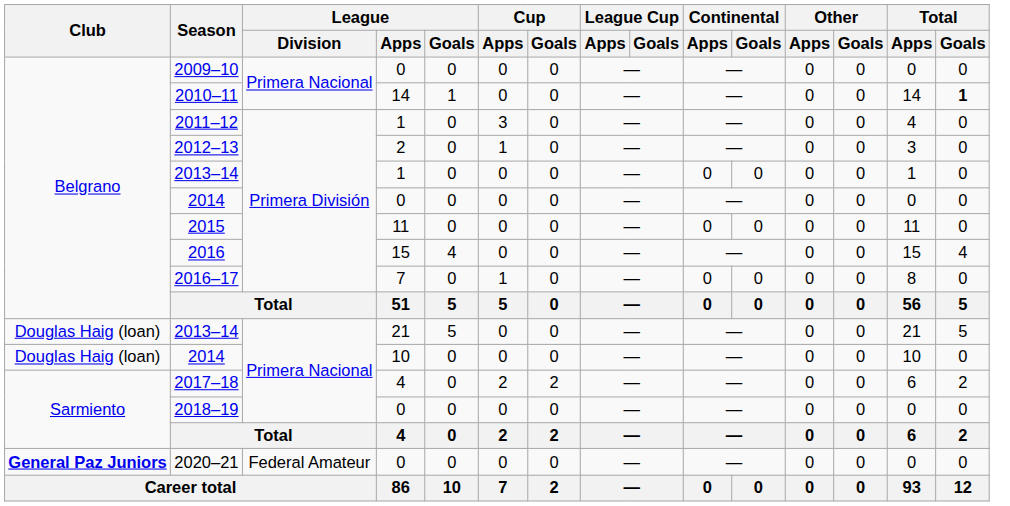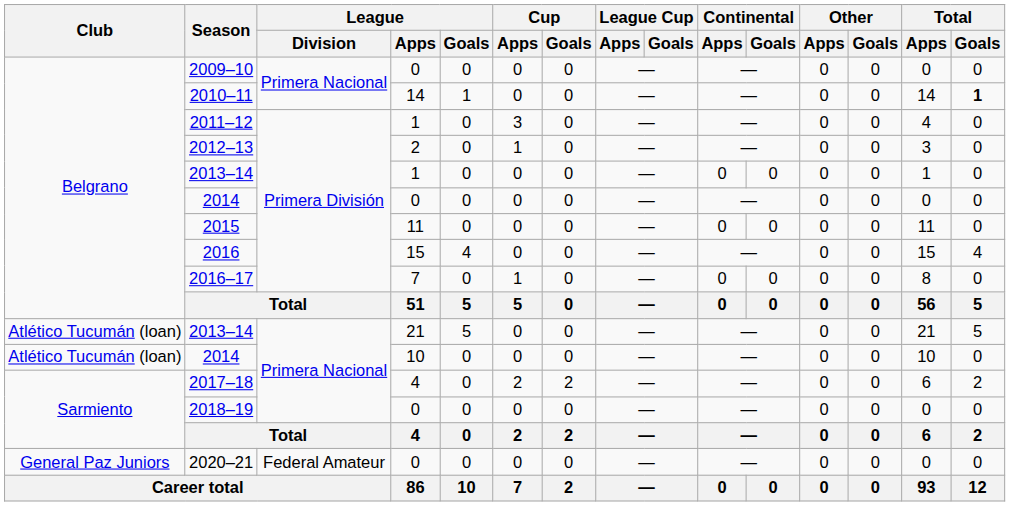(88, 331) Douglas Haig (loan) -> (95, 331) Atlético Tucumán (loan)
(88, 357) Douglas Haig (loan) -> (95, 357) Atlético Tucumán (loan)
(88, 461) bold -> (95, 461) normal
